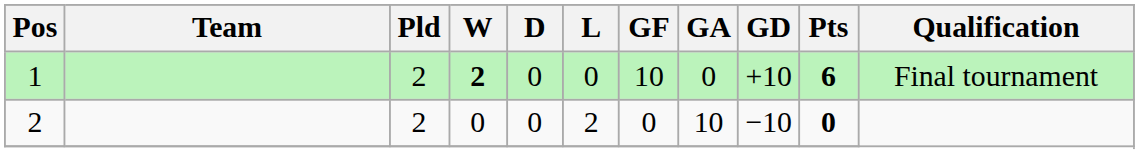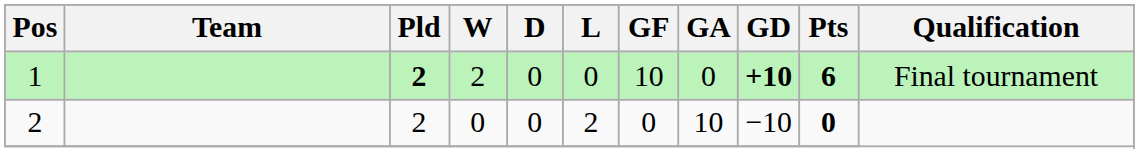(419, 75) normal -> (419, 75) bold
(478, 75) bold -> (478, 75) normal
(769, 75) normal -> (769, 75) bold
